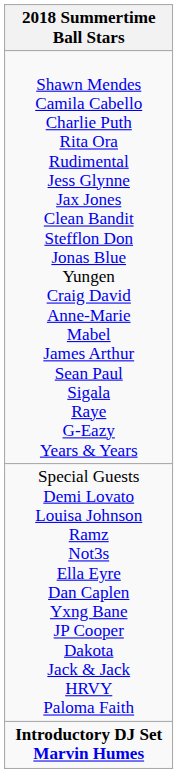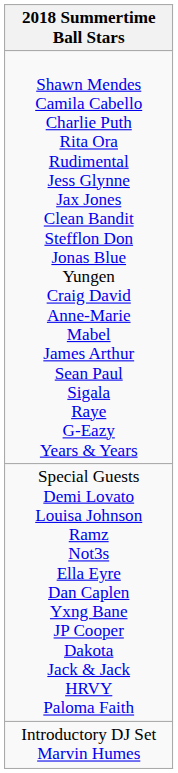(89, 744) bold -> (89, 744) normal
